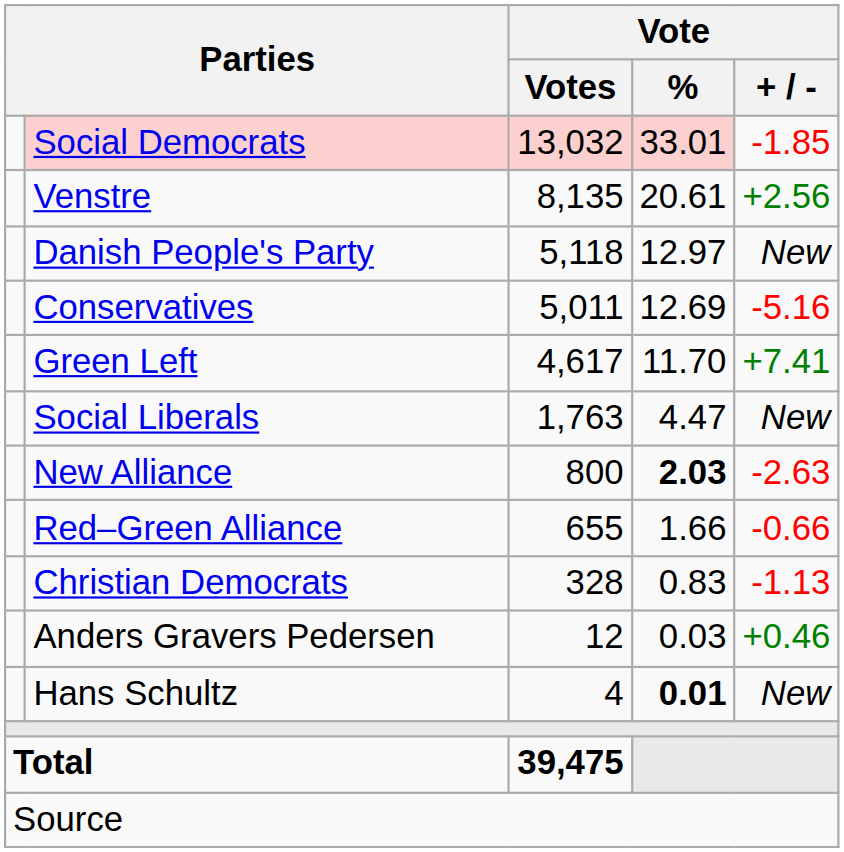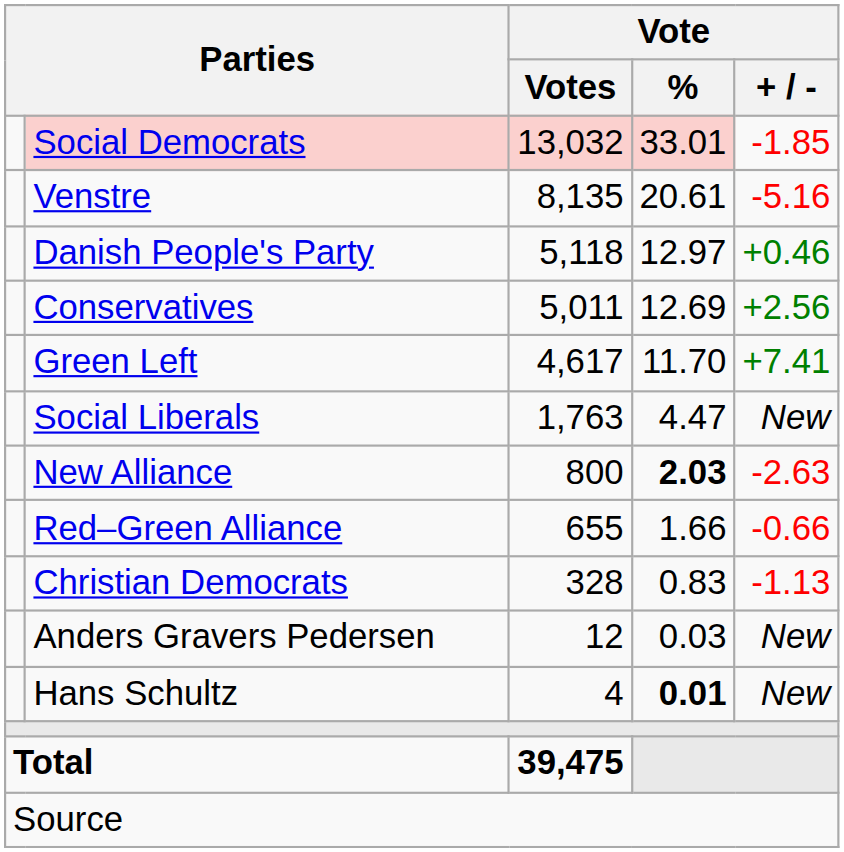(786, 197) +2.56 -> (791, 197) -5.16
(796, 252) New -> (786, 252) +0.46
(791, 307) -5.16 -> (786, 307) +2.56
(786, 637) +0.46 -> (796, 637) New
